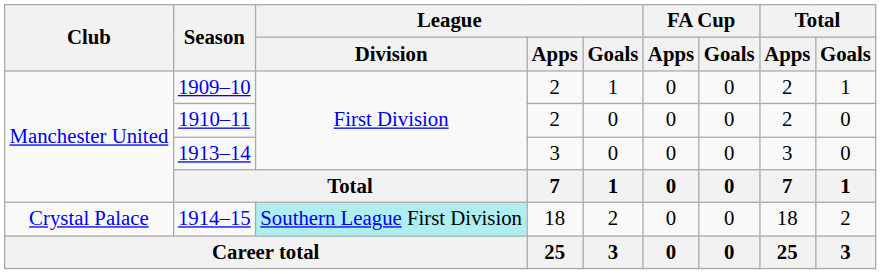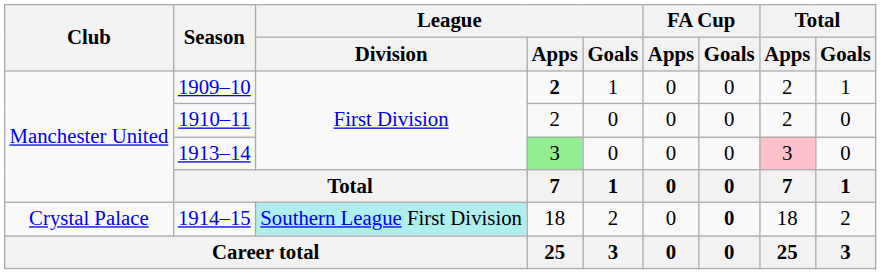(555, 86) normal -> (555, 86) bold
(555, 152) no background -> (555, 152) lightgreen background
(787, 152) no background -> (787, 152) pink background
(729, 218) normal -> (729, 218) bold
